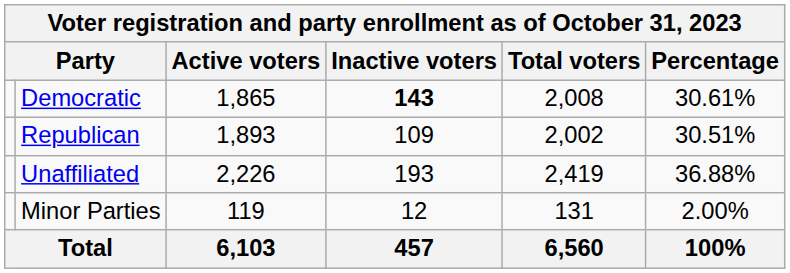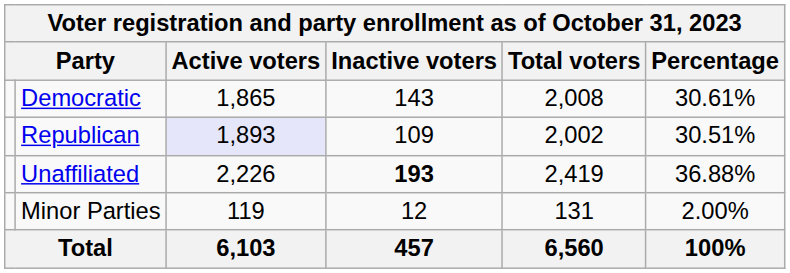(414, 98) bold -> (414, 98) normal
(246, 135) no background -> (246, 135) lavender background
(414, 173) normal -> (414, 173) bold
